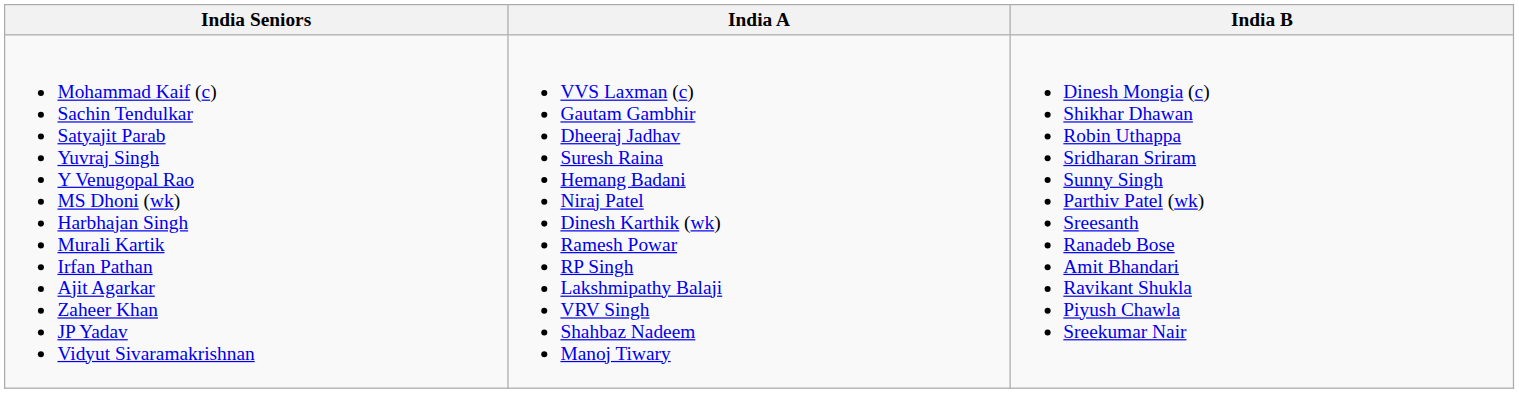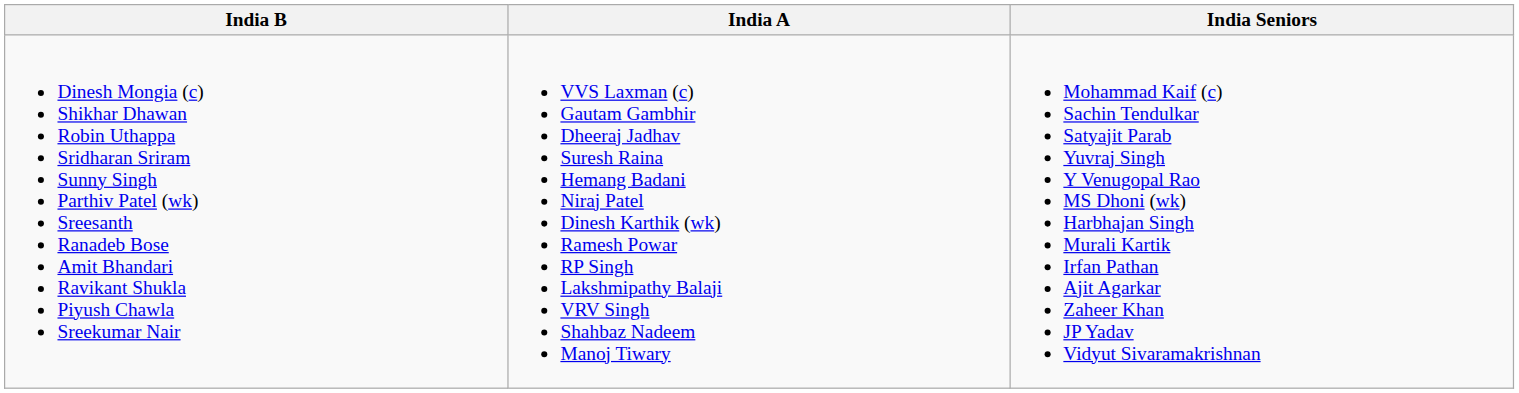columns swapped: (256, 19) <-> (1262, 19)
